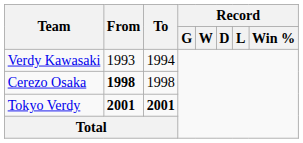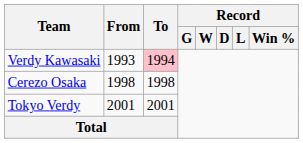(161, 60) no background -> (161, 60) pink background
(121, 82) bold -> (121, 82) normal
(121, 104) bold -> (121, 104) normal
(161, 104) bold -> (161, 104) normal
